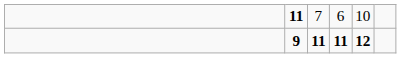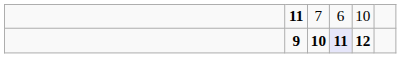(318, 40) 11 -> (318, 40) 10
(341, 40) no background -> (341, 40) lavender background
